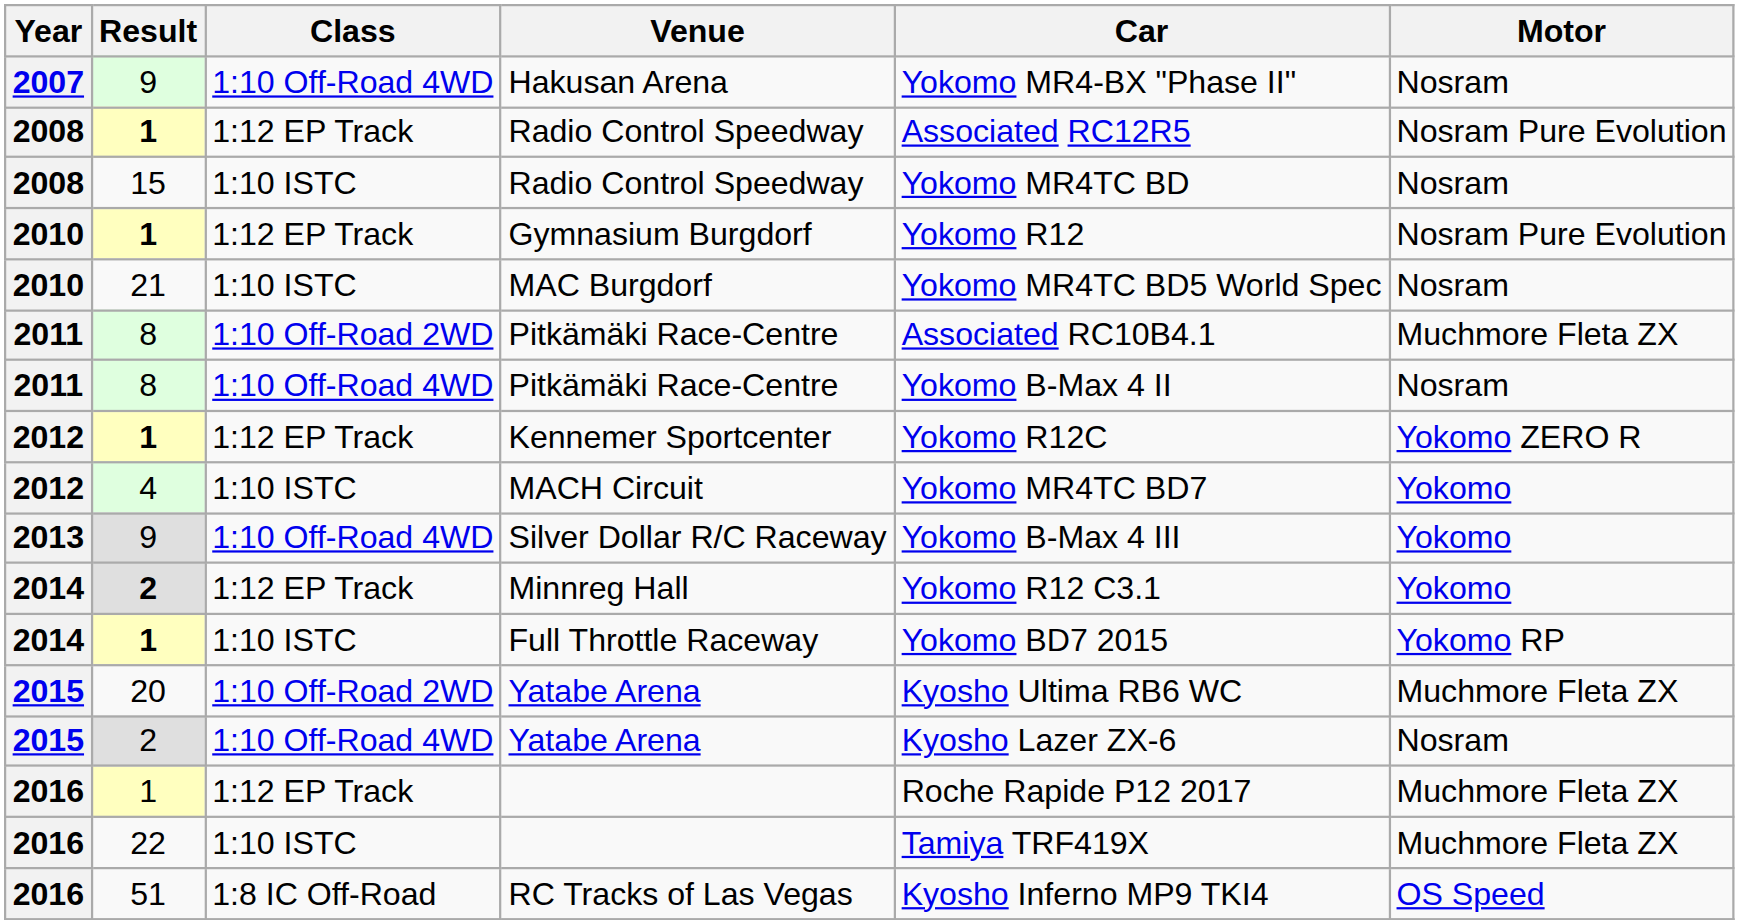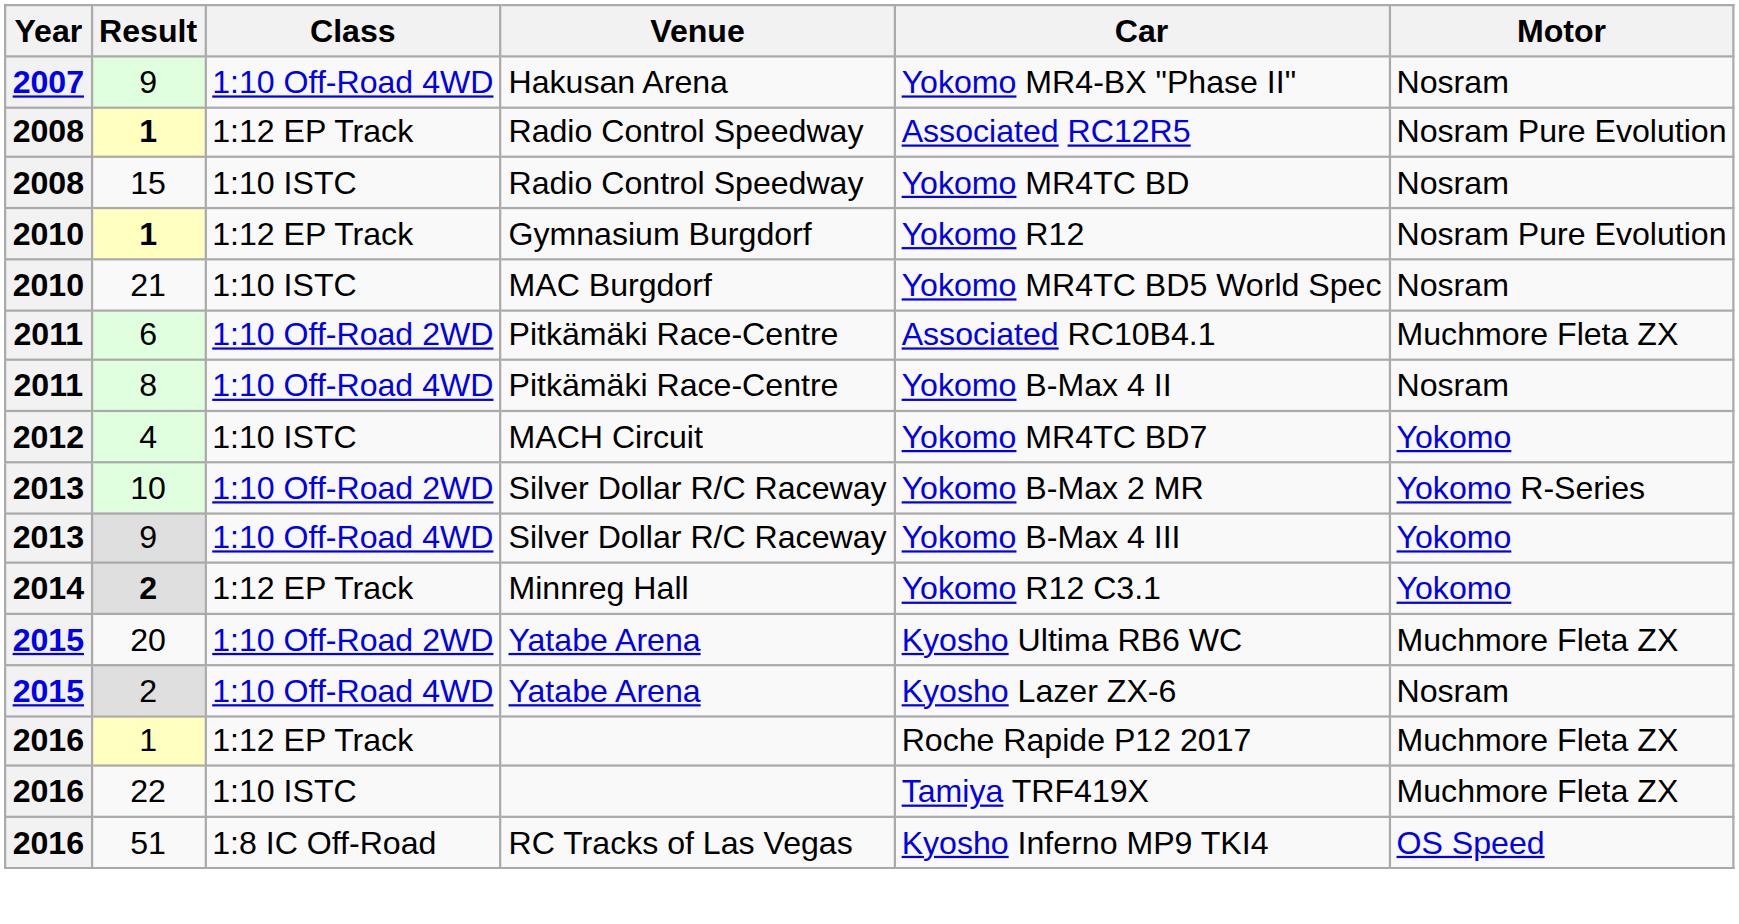(148, 335) 8 -> (148, 335) 6
- row: (313, 437)
+ row: (353, 487)
- row: (284, 640)
